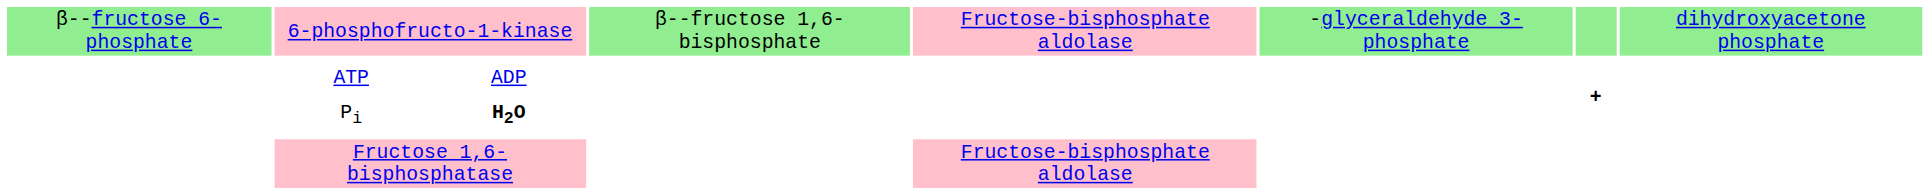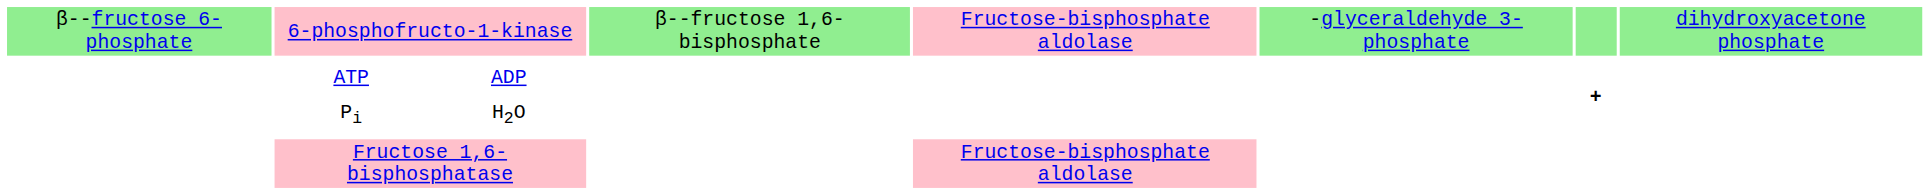(509, 115) bold -> (509, 115) normal
